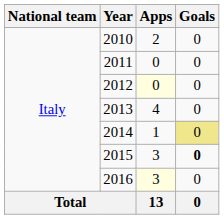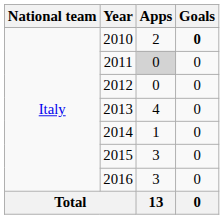(197, 39) normal -> (197, 39) bold
(156, 62) no background -> (156, 62) lightgrey background
(156, 86) lightyellow background -> (156, 86) no background
(197, 132) khaki background -> (197, 132) no background
(197, 156) bold -> (197, 156) normal
(156, 179) lightyellow background -> (156, 179) no background
